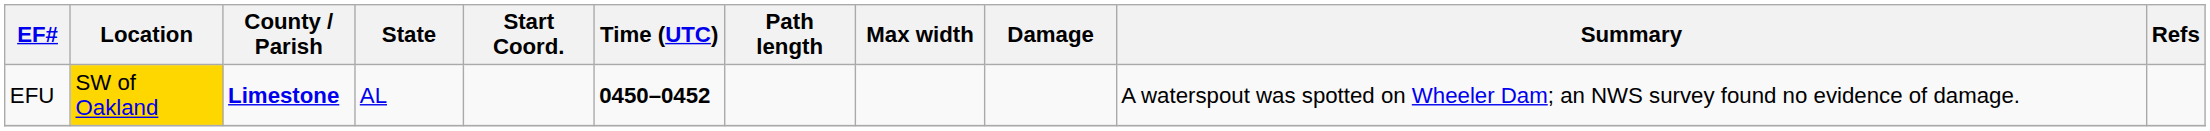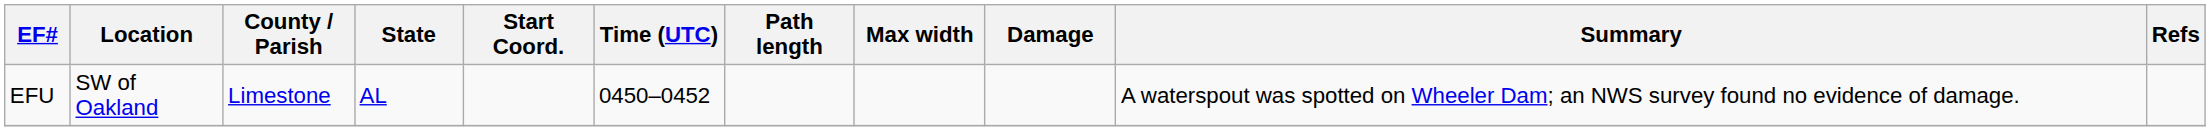(117, 94) gold background -> (117, 94) no background
(284, 94) bold -> (279, 94) normal
(655, 94) bold -> (655, 94) normal
